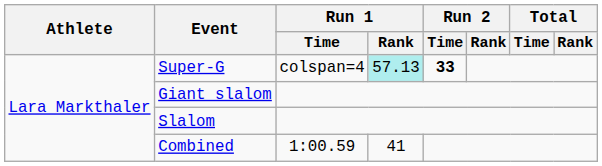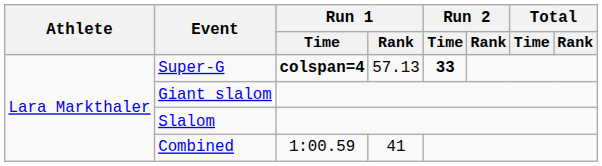(322, 68) normal -> (322, 68) bold
(396, 68) paleturquoise background -> (396, 68) no background
